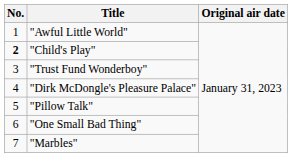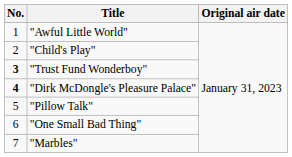(16, 50) bold -> (16, 50) normal
(16, 69) normal -> (16, 69) bold
(16, 87) normal -> (16, 87) bold
